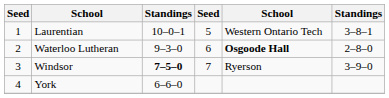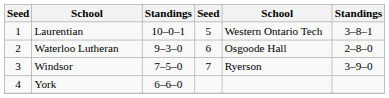(257, 48) bold -> (256, 48) normal
(168, 66) bold -> (168, 66) normal
